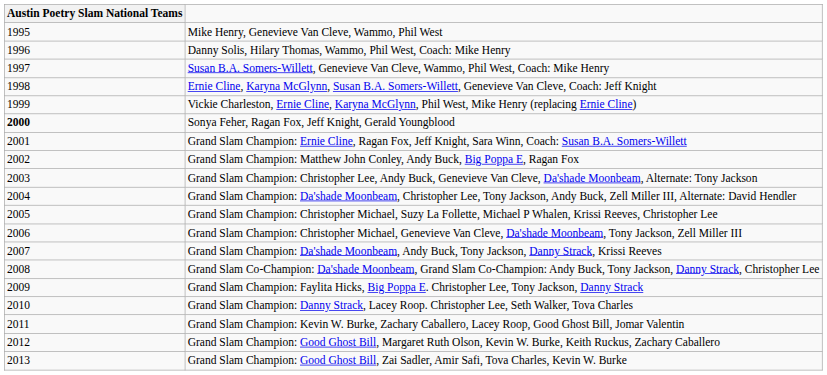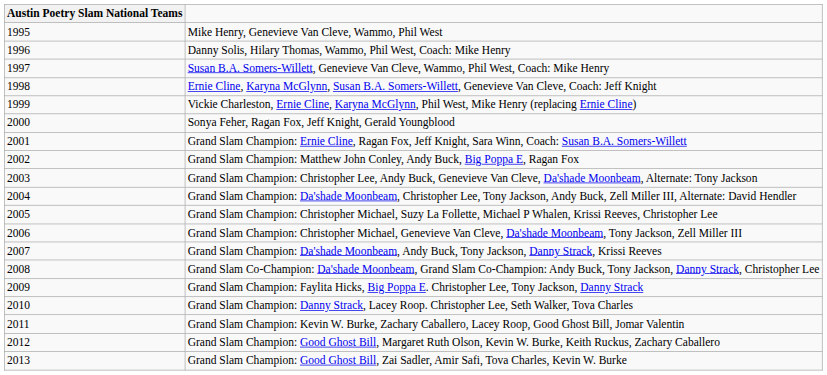(19, 123) bold -> (19, 123) normal
